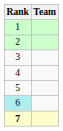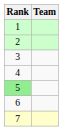(18, 88) no background -> (18, 88) lightgreen background
(18, 103) paleturquoise background -> (18, 103) no background
(18, 118) bold -> (18, 118) normal
